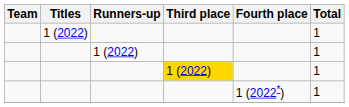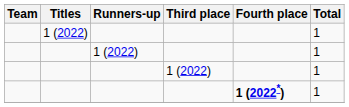(189, 71) gold background -> (189, 71) no background
(260, 91) normal -> (260, 91) bold
